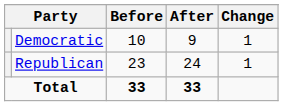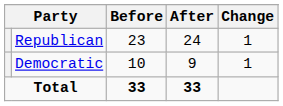rows swapped: (59, 64) <-> (59, 40)
